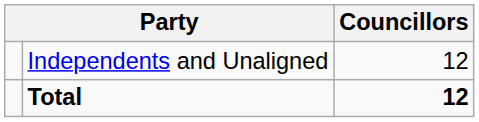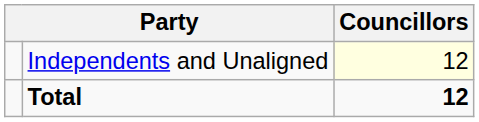(455, 60) no background -> (455, 60) lightyellow background
